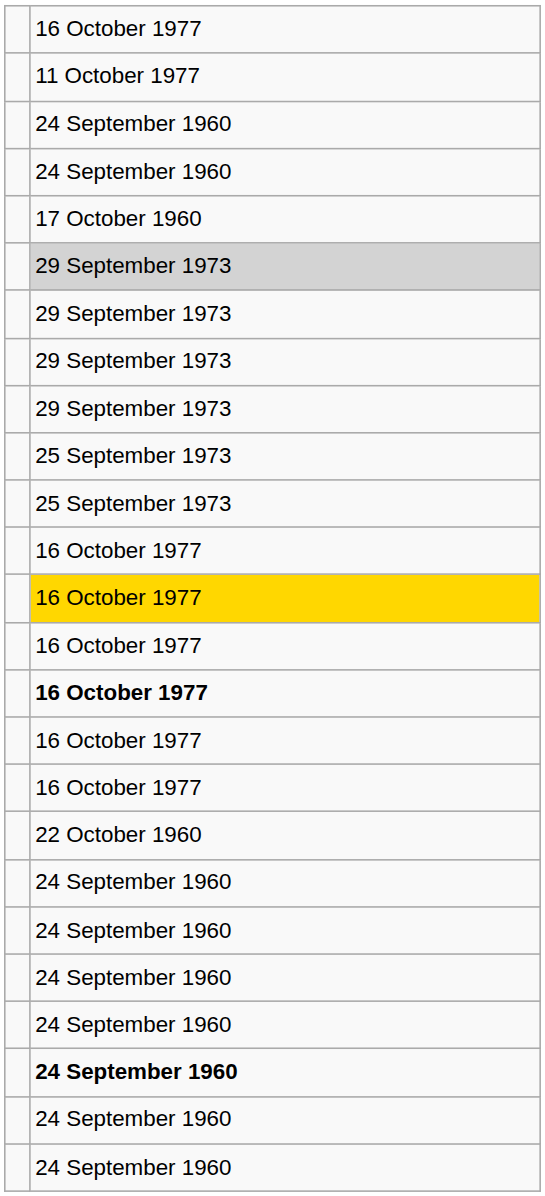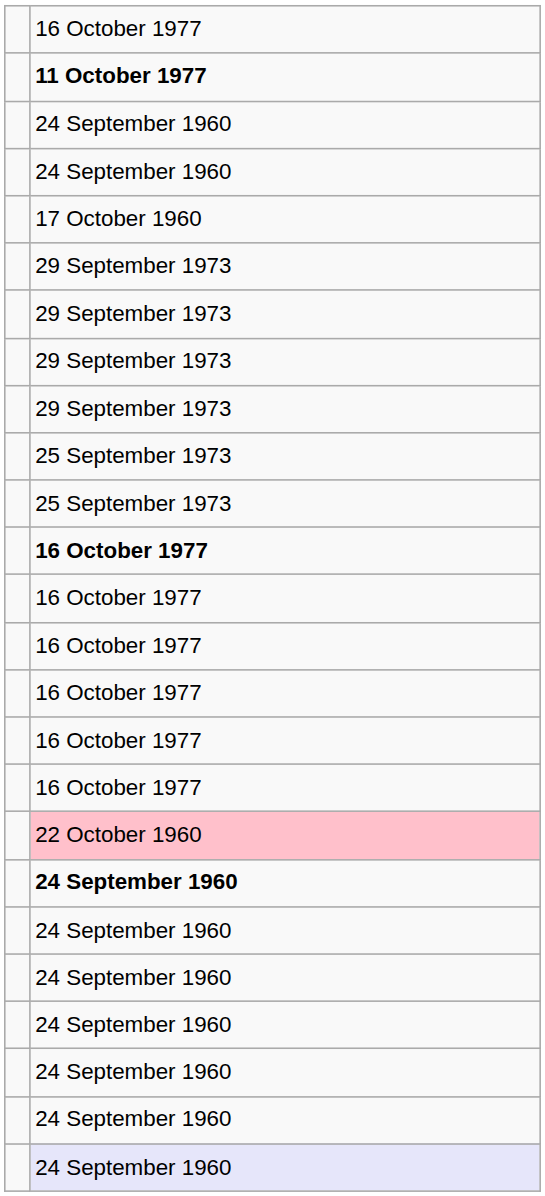(118, 76) normal -> (121, 76) bold
(133, 266) lightgrey background -> (133, 266) no background
(118, 550) normal -> (121, 550) bold
(118, 597) gold background -> (118, 597) no background
(121, 692) bold -> (118, 692) normal
(118, 834) no background -> (118, 834) pink background
(133, 882) normal -> (136, 882) bold
(136, 1071) bold -> (133, 1071) normal
(133, 1166) no background -> (133, 1166) lavender background
